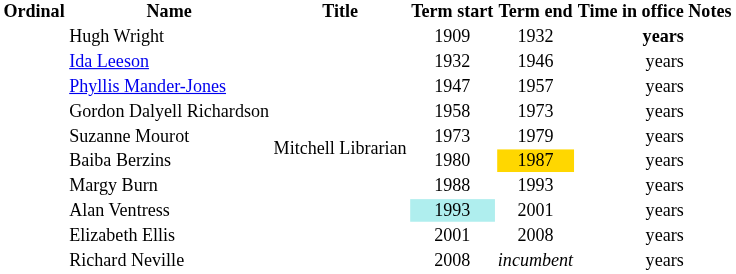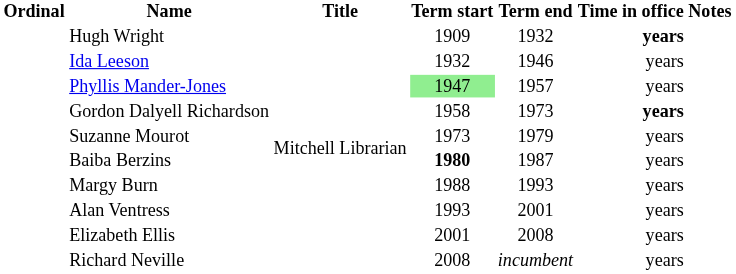(452, 86) no background -> (452, 86) lightgreen background
(665, 110) normal -> (663, 110) bold
(452, 160) normal -> (452, 160) bold
(535, 160) gold background -> (535, 160) no background
(452, 210) paleturquoise background -> (452, 210) no background
